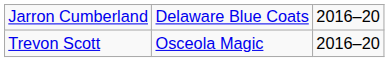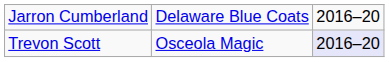(348, 43) no background -> (348, 43) lavender background
